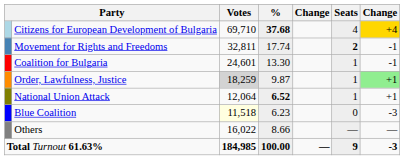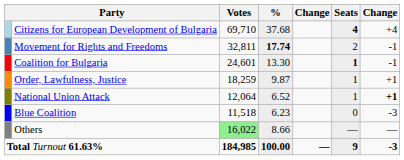(278, 29) bold -> (278, 29) normal
(355, 29) normal -> (355, 29) bold
(392, 29) gold background -> (392, 29) no background
(278, 46) normal -> (278, 46) bold
(355, 46) bold -> (355, 46) normal
(355, 63) normal -> (355, 63) bold
(242, 79) lightgrey background -> (242, 79) no background
(392, 79) lightgreen background -> (392, 79) no background
(281, 96) bold -> (281, 96) normal
(392, 96) normal -> (392, 96) bold
(242, 113) lightyellow background -> (242, 113) no background
(242, 130) no background -> (242, 130) lightgreen background
